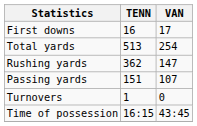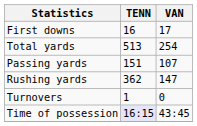rows swapped: (47, 63) <-> (47, 80)
(138, 113) no background -> (138, 113) lavender background
